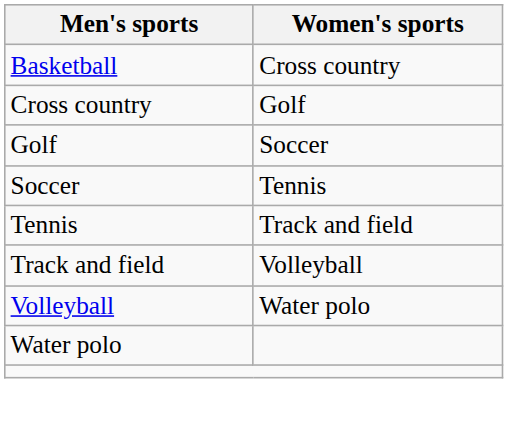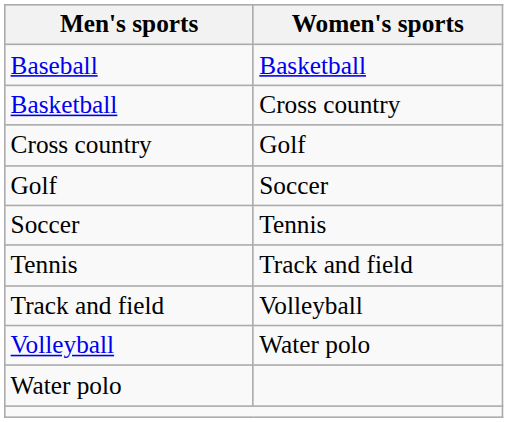+ row: (54, 64)
